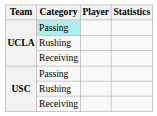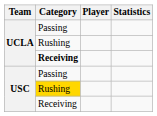(54, 27) paleturquoise background -> (53, 27) no background
(59, 58) normal -> (58, 58) bold
(55, 88) no background -> (54, 88) gold background
